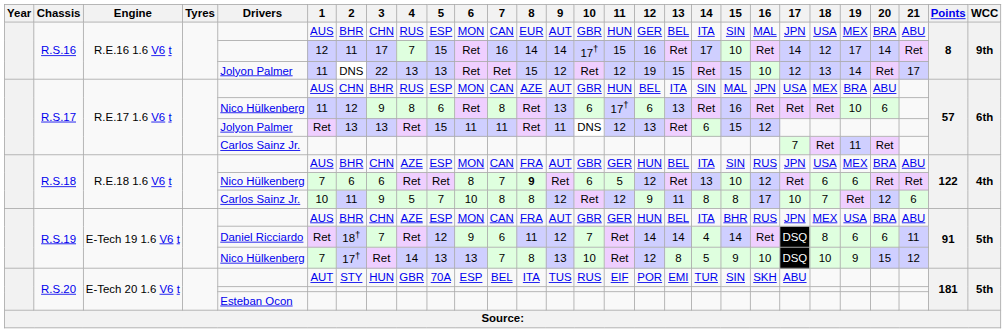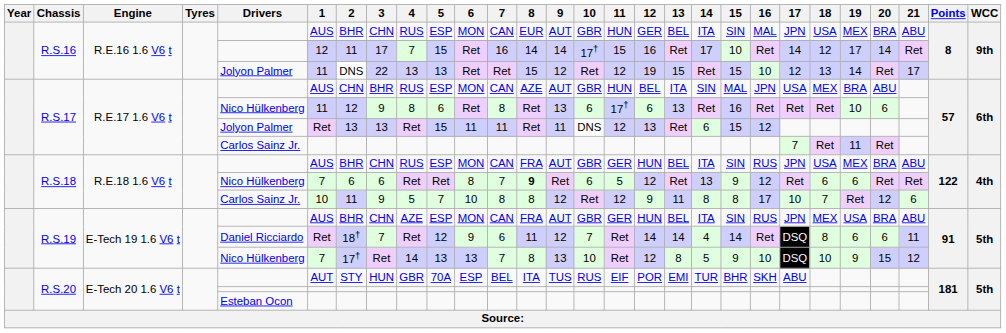(412, 163) AZE -> (412, 163) RUS
(735, 181) 10 -> (735, 181) 9
(735, 217) BHR -> (735, 217) SIN
(735, 277) SIN -> (735, 277) BHR
